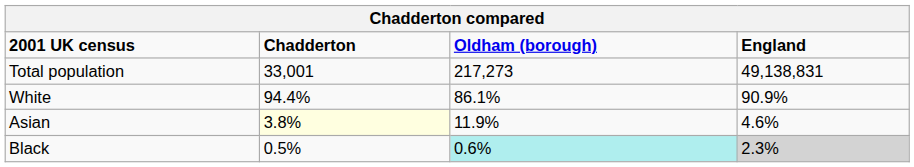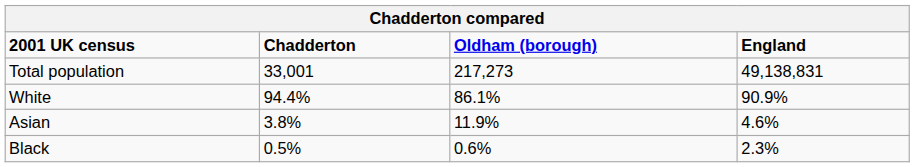(282, 123) lightyellow background -> (282, 123) no background
(473, 149) paleturquoise background -> (473, 149) no background
(760, 149) lightgrey background -> (760, 149) no background
